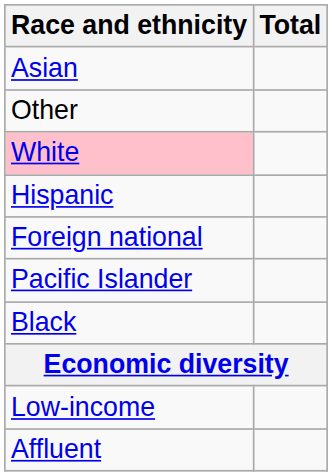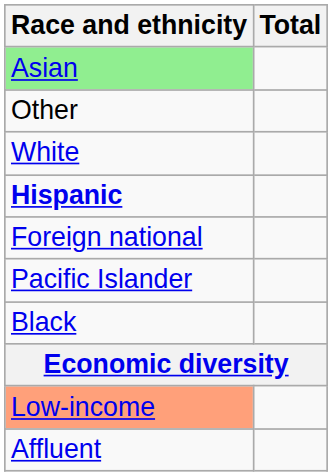(44, 68) no background -> (44, 68) lightgreen background
(45, 152) pink background -> (45, 152) no background
(62, 195) normal -> (67, 195) bold
(83, 407) no background -> (83, 407) lightsalmon background
